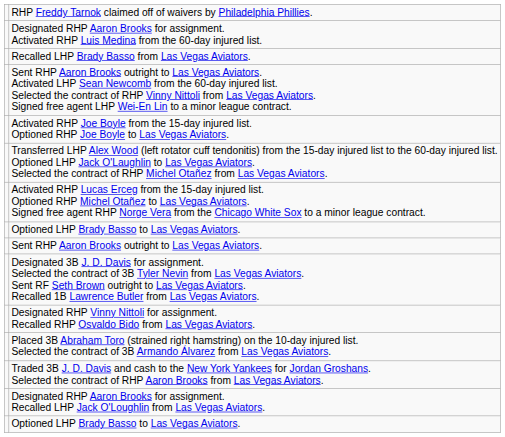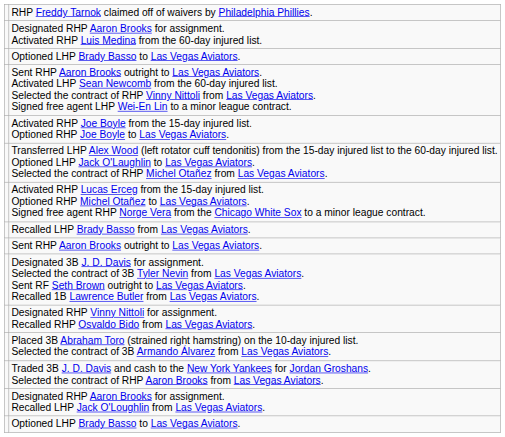(131, 56) Recalled LHP Brady Basso from Las Vegas Aviators. -> (126, 56) Optioned LHP Brady Basso to Las Vegas Aviators.
(126, 229) Optioned LHP Brady Basso to Las Vegas Aviators. -> (131, 229) Recalled LHP Brady Basso from Las Vegas Aviators.
